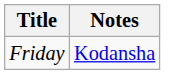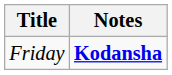(115, 52) normal -> (118, 52) bold
